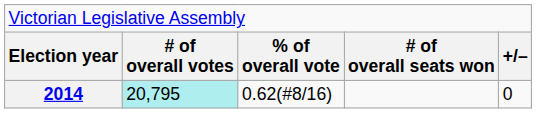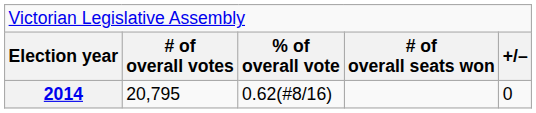(153, 94) paleturquoise background -> (153, 94) no background
